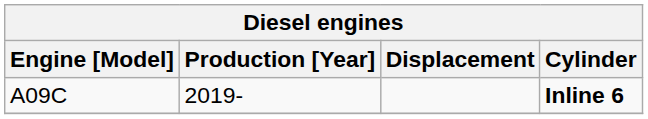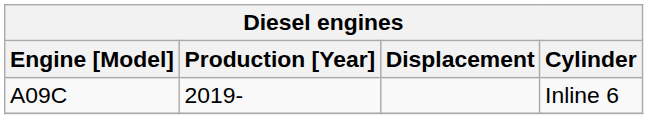(584, 95) bold -> (582, 95) normal
